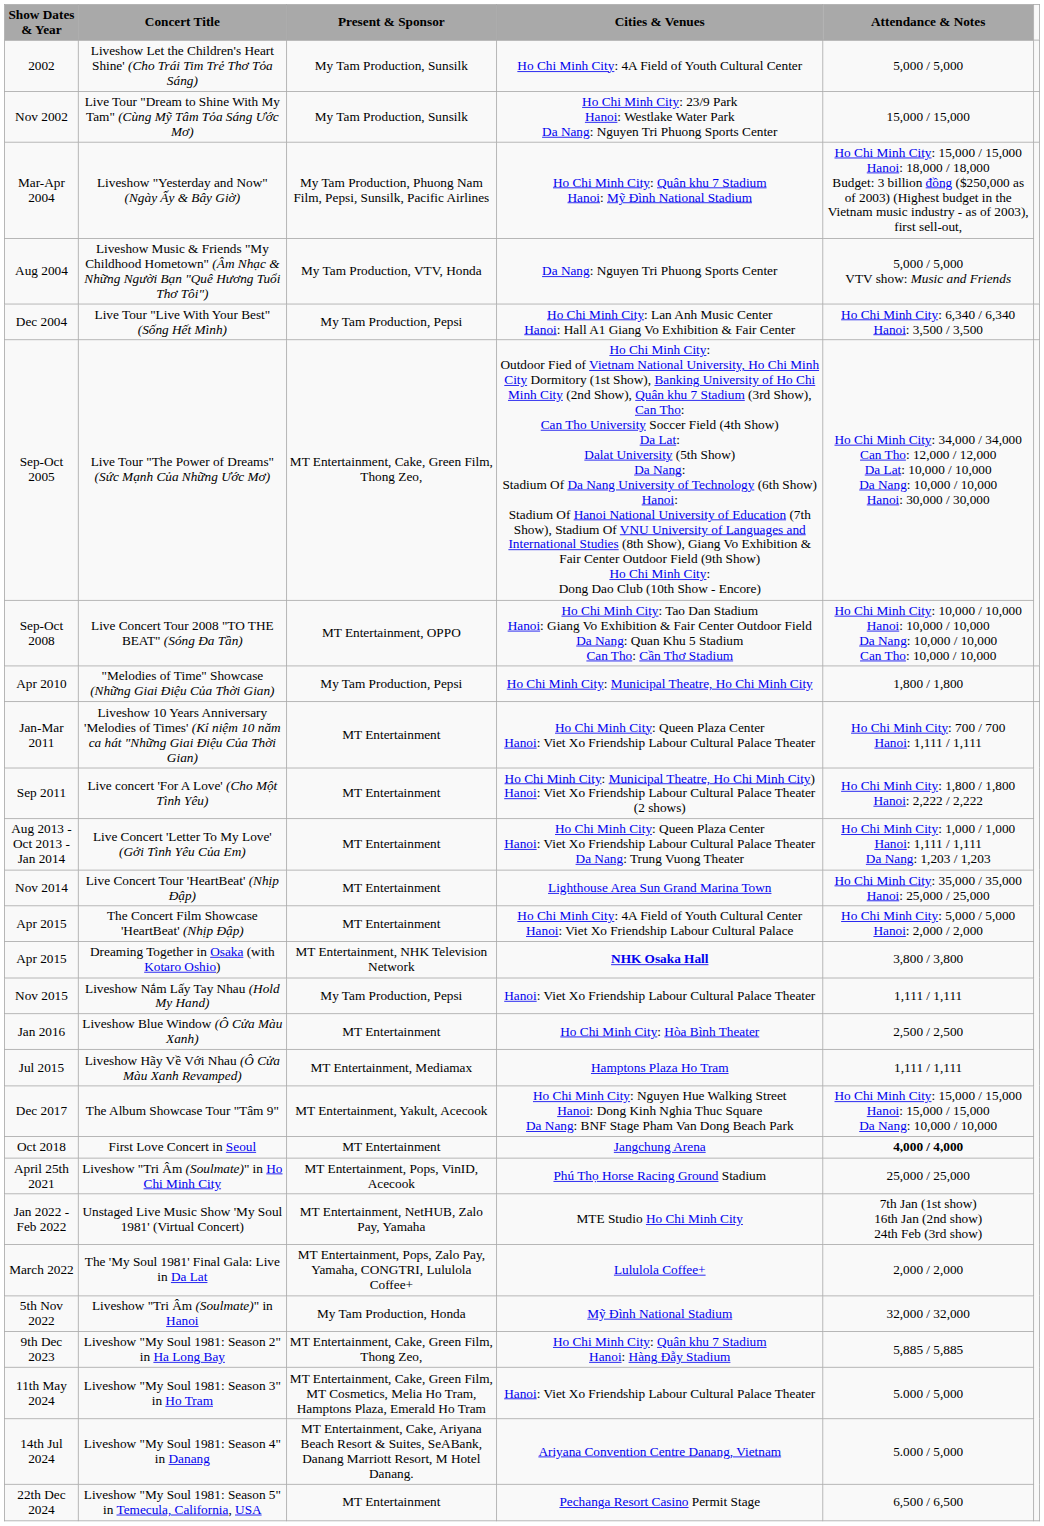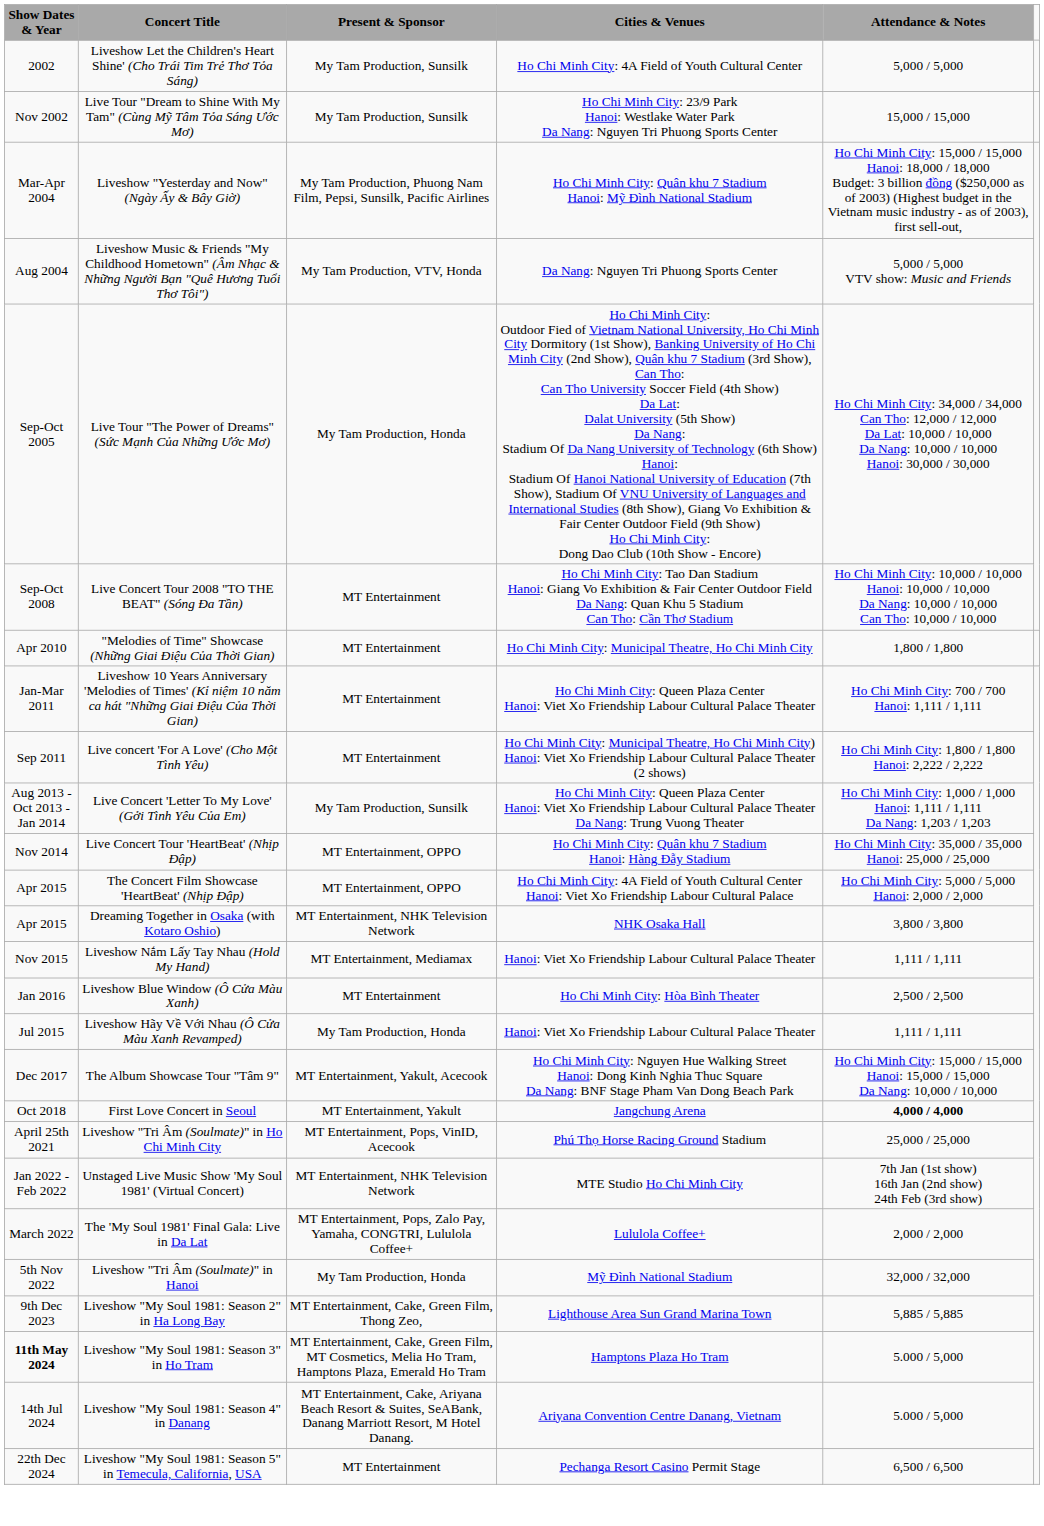- row: (182, 322)
(391, 470) MT Entertainment, Cake, Green Film, Thong Zeo, -> (391, 434) My Tam Production, Honda
(391, 633) MT Entertainment, OPPO -> (391, 597) MT Entertainment
(391, 684) My Tam Production, Pepsi -> (391, 648) MT Entertainment
(391, 844) MT Entertainment -> (391, 808) My Tam Production, Sunsilk
(391, 887) MT Entertainment -> (391, 851) MT Entertainment, OPPO
(660, 887) Lighthouse Area Sun Grand Marina Town -> (660, 851) Ho Chi Minh City: Quân khu 7 Stadium Hanoi: Hàng Đẫy Stadium
(391, 923) MT Entertainment -> (391, 887) MT Entertainment, OPPO
(660, 959) bold -> (660, 923) normal
(391, 995) My Tam Production, Pepsi -> (391, 959) MT Entertainment, Mediamax
(391, 1067) MT Entertainment, Mediamax -> (391, 1031) My Tam Production, Honda
(660, 1067) Hamptons Plaza Ho Tram -> (660, 1031) Hanoi: Viet Xo Friendship Labour Cultural Palace Theater
(391, 1147) MT Entertainment -> (391, 1111) MT Entertainment, Yakult
(391, 1219) MT Entertainment, NetHUB, Zalo Pay, Yamaha -> (391, 1183) MT Entertainment, NHK Television Network
(660, 1349) Ho Chi Minh City: Quân khu 7 Stadium Hanoi: Hàng Đẫy Stadium -> (660, 1313) Lighthouse Area Sun Grand Marina Town
(41, 1393) normal -> (41, 1357) bold
(660, 1393) Hanoi: Viet Xo Friendship Labour Cultural Palace Theater -> (660, 1357) Hamptons Plaza Ho Tram
